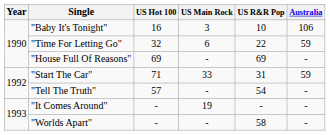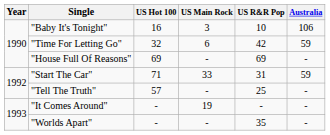(261, 43) 22 -> (261, 43) 42
(261, 91) 54 -> (261, 91) 25
(261, 122) 58 -> (261, 122) 35
